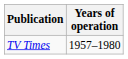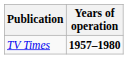(95, 44) normal -> (95, 44) bold
